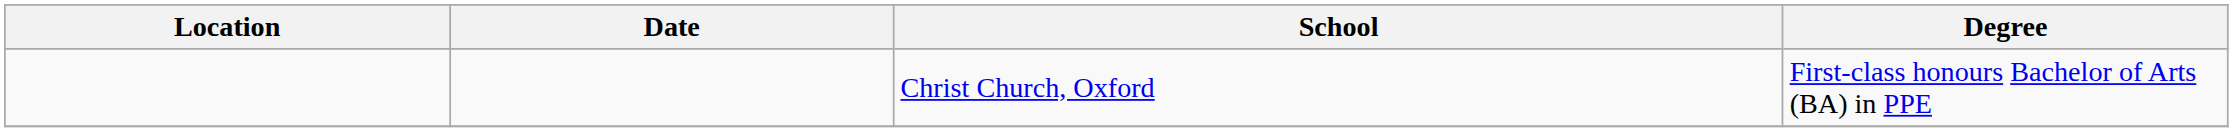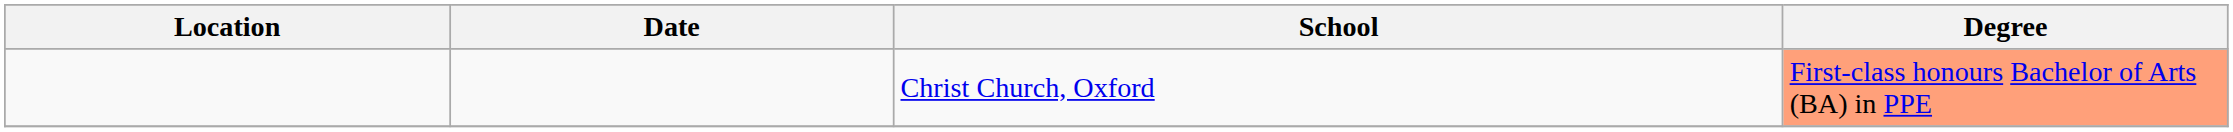(1993, 87) no background -> (1993, 87) lightsalmon background
